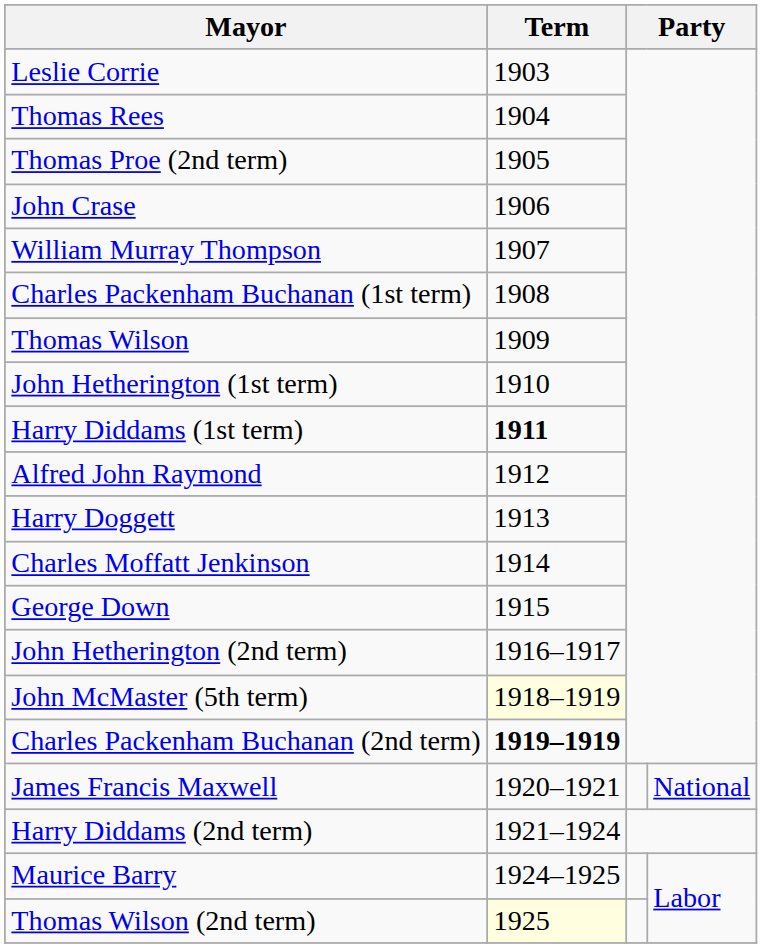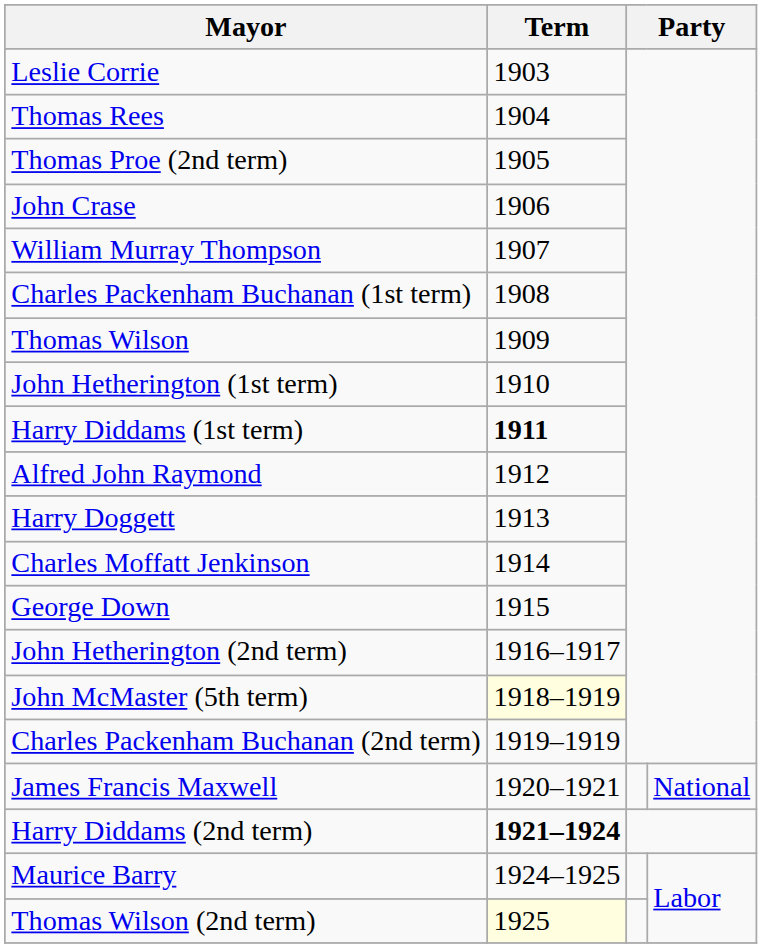(557, 741) bold -> (557, 741) normal
(557, 830) normal -> (557, 830) bold
